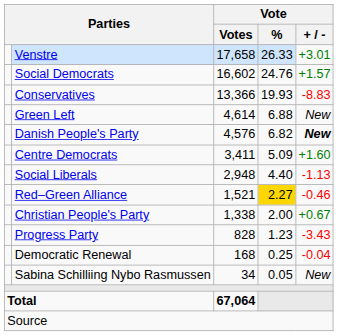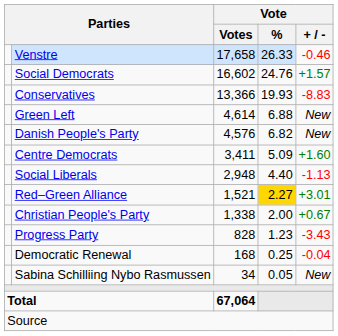(315, 54) +3.01 -> (316, 54) -0.46
(317, 134) bold -> (318, 134) normal
(316, 194) -0.46 -> (315, 194) +3.01
